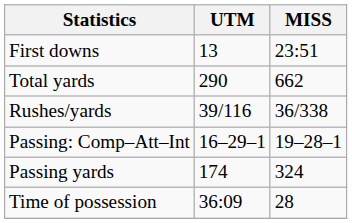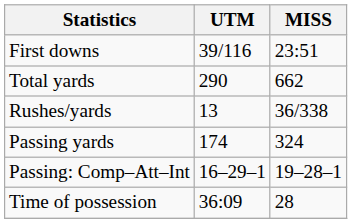(208, 50) 13 -> (225, 50) 39/116
(225, 111) 39/116 -> (208, 111) 13
rows swapped: (62, 172) <-> (99, 141)
